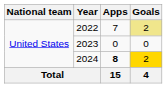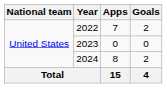(146, 28) khaki background -> (146, 28) no background
(115, 59) bold -> (115, 59) normal
(146, 59) gold background -> (146, 59) no background
